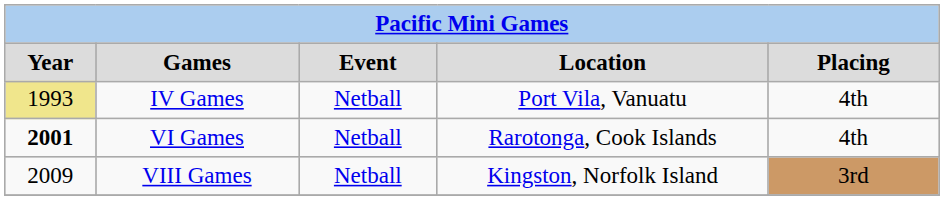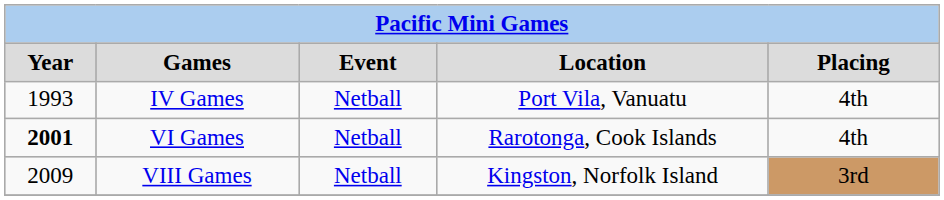(50, 99) khaki background -> (50, 99) no background
